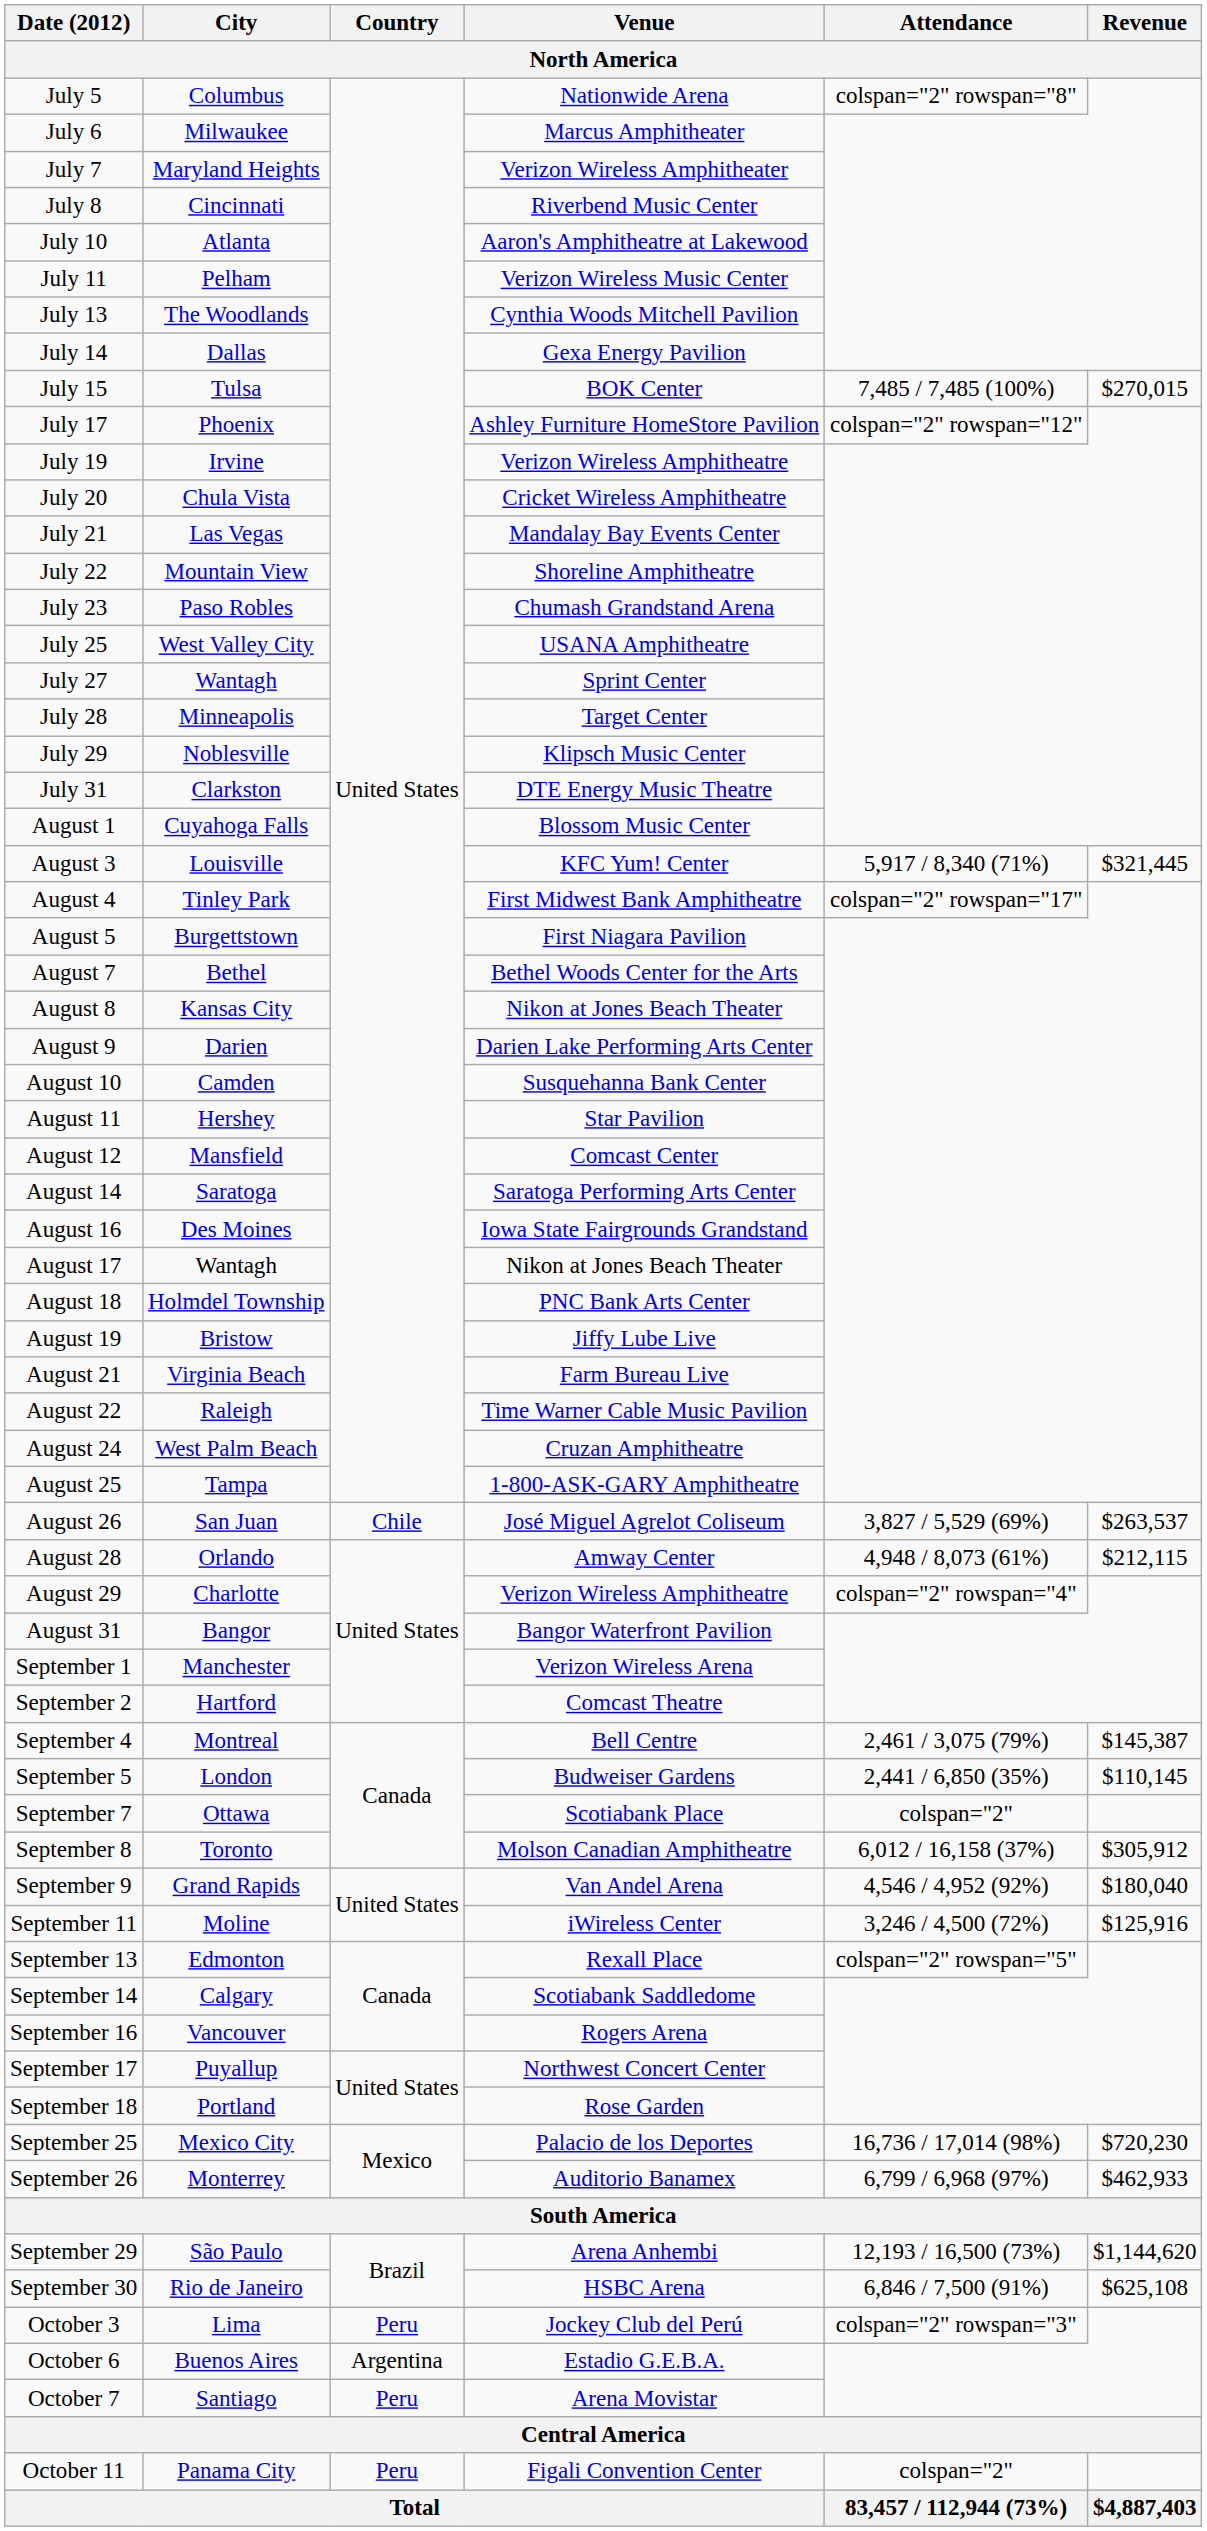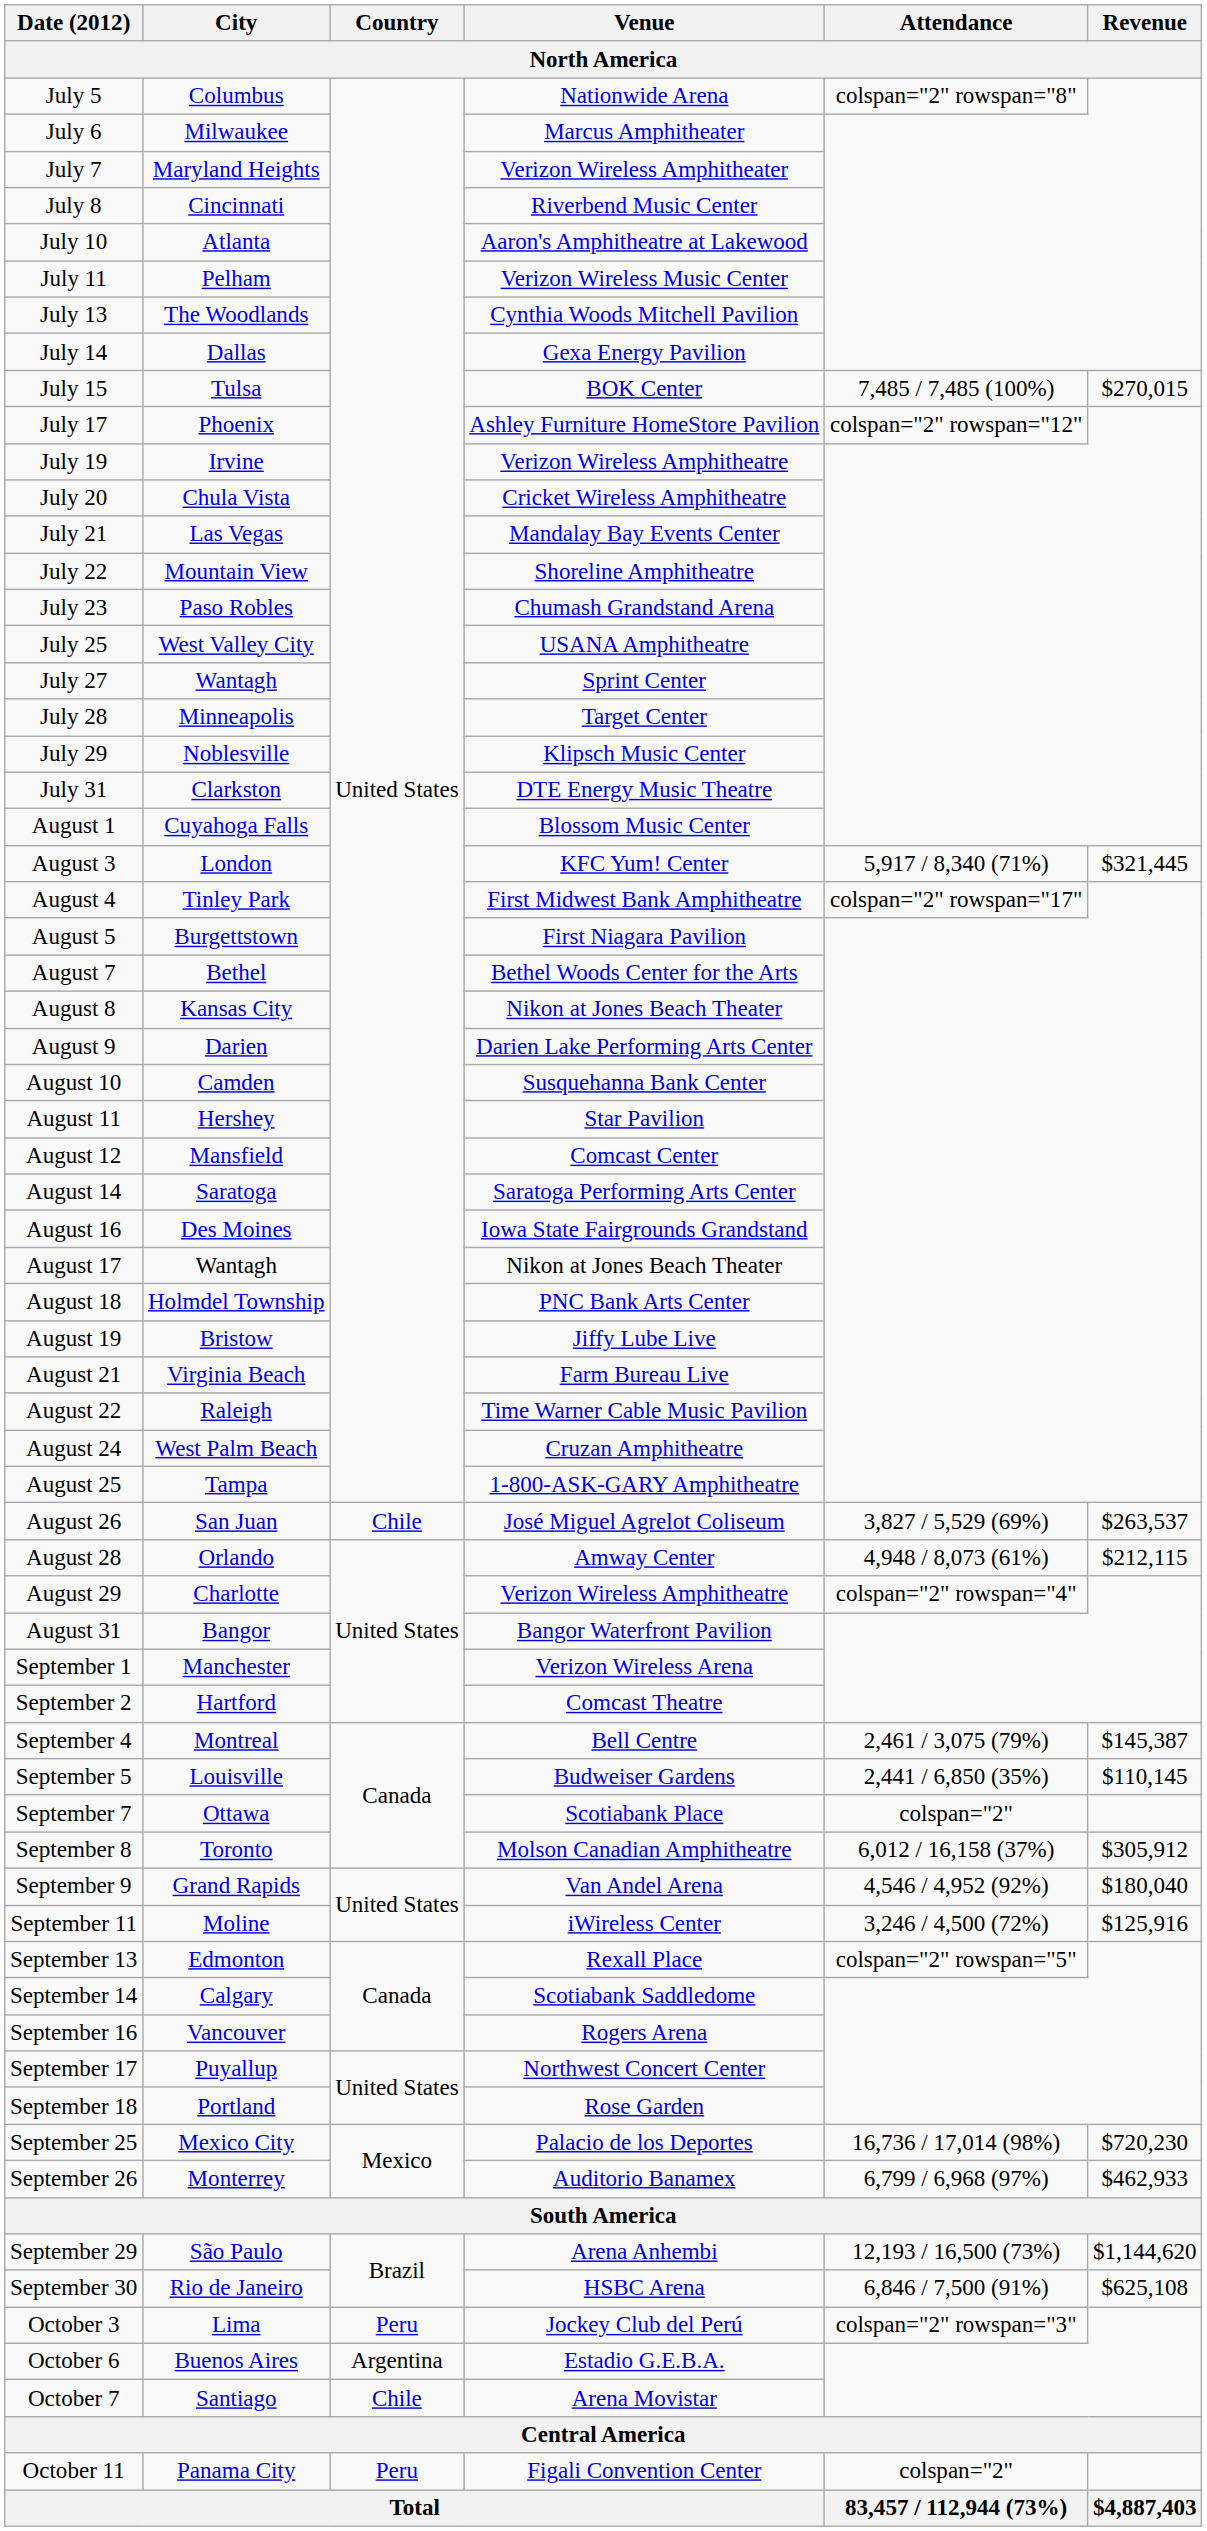(236, 863) Louisville -> (236, 863) London
(236, 1776) London -> (236, 1776) Louisville
(397, 2397) Peru -> (397, 2397) Chile
